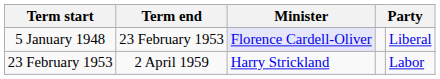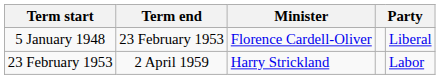(301, 39) lavender background -> (301, 39) no background
